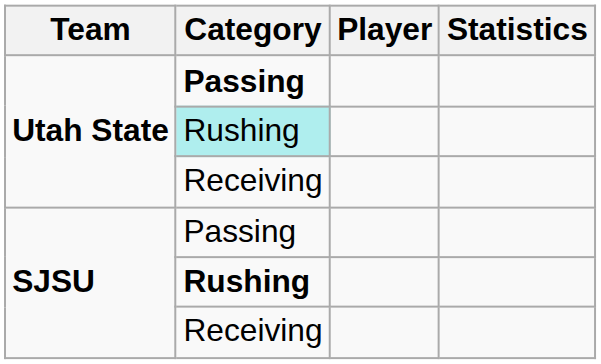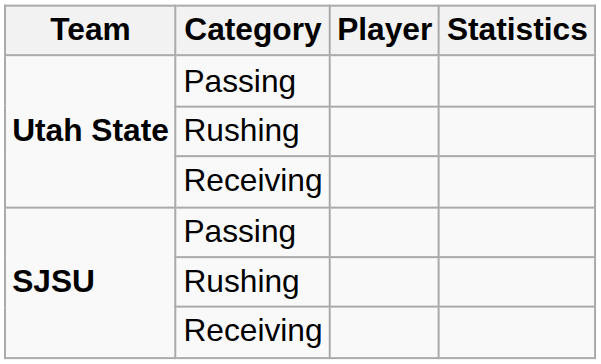(244, 80) bold -> (240, 80) normal
(242, 130) paleturquoise background -> (242, 130) no background
(247, 281) bold -> (242, 281) normal
